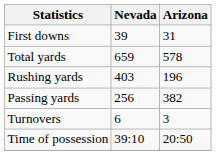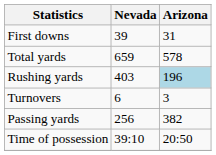(172, 77) no background -> (172, 77) lightblue background
rows swapped: (43, 98) <-> (34, 118)
